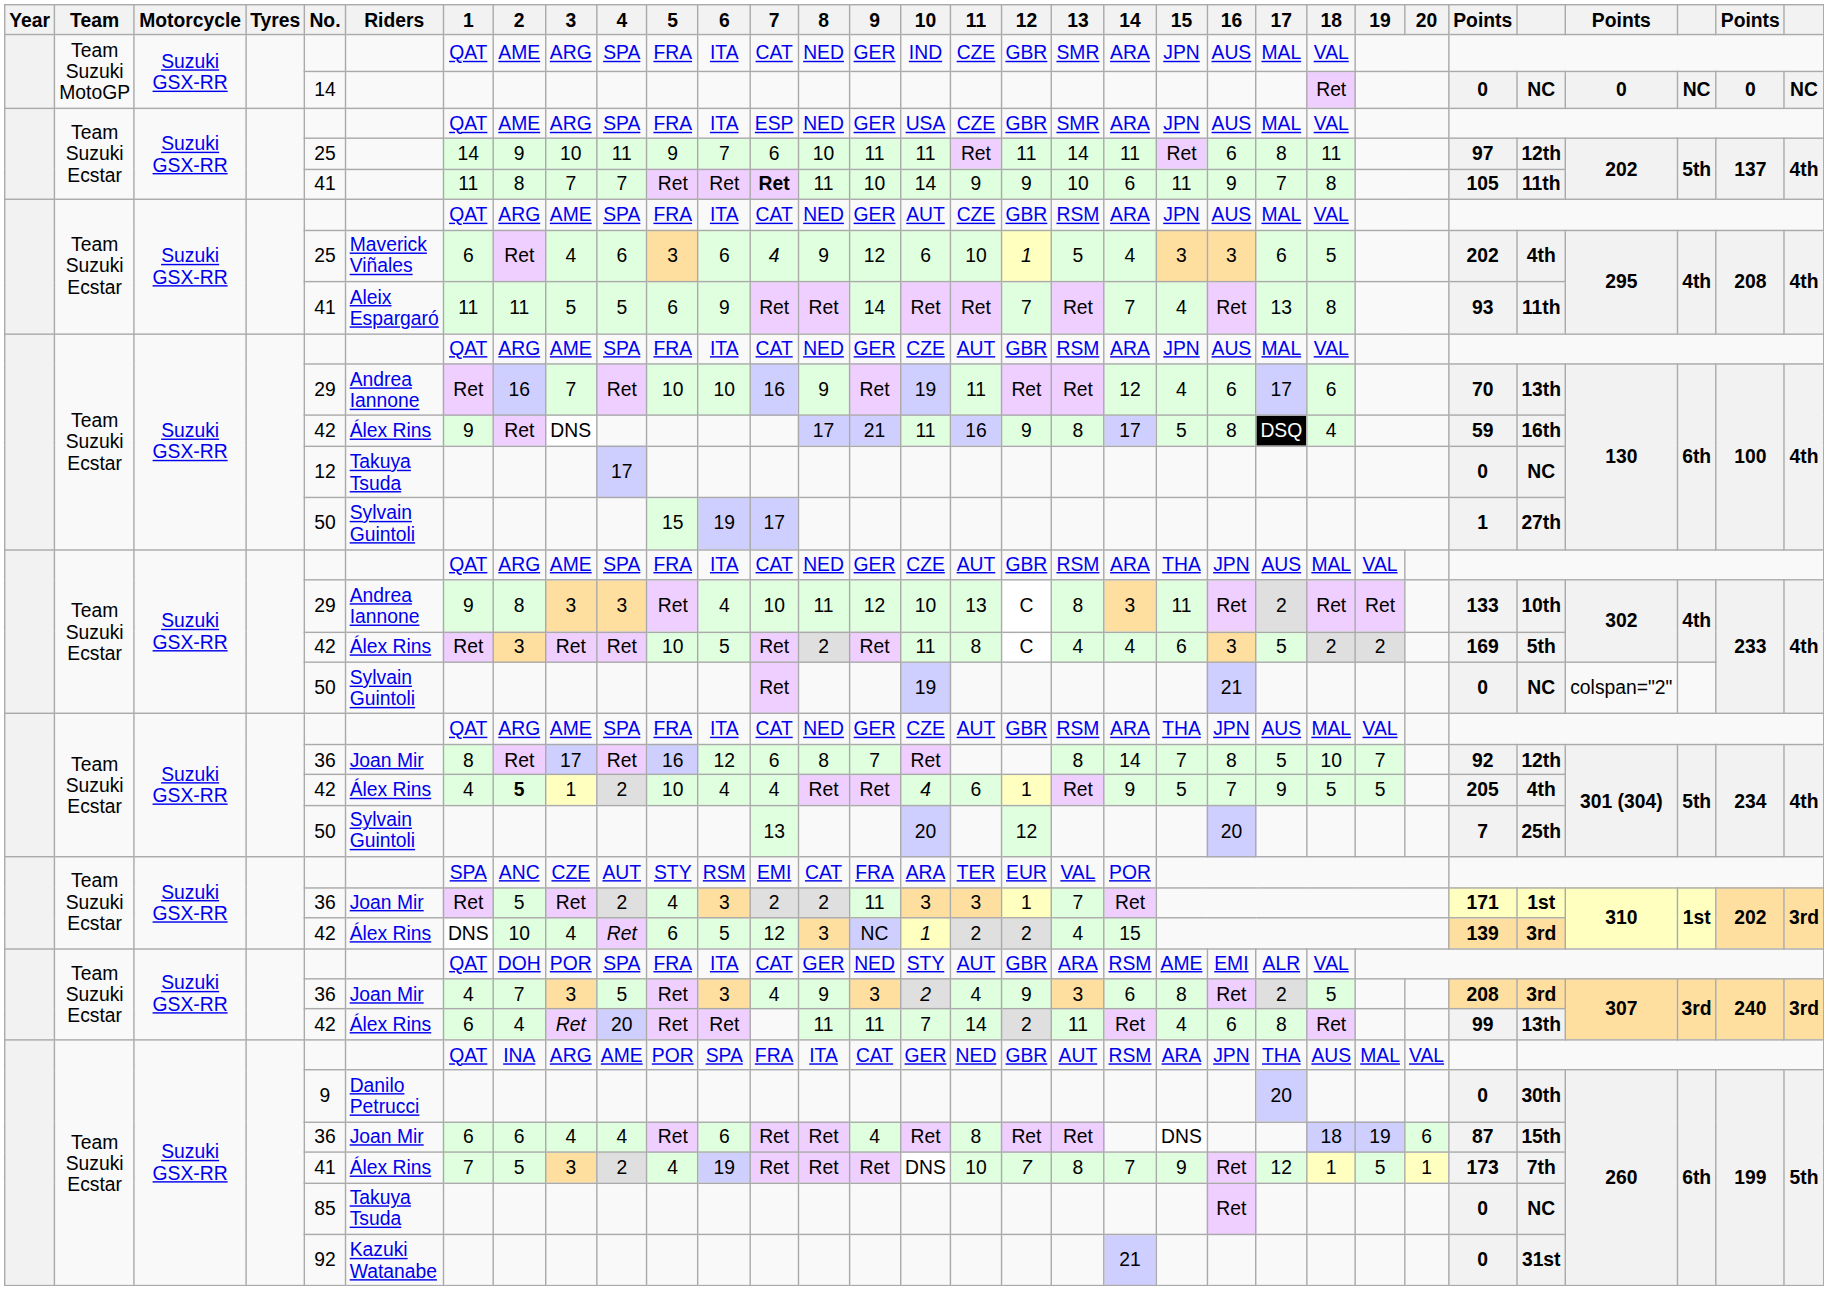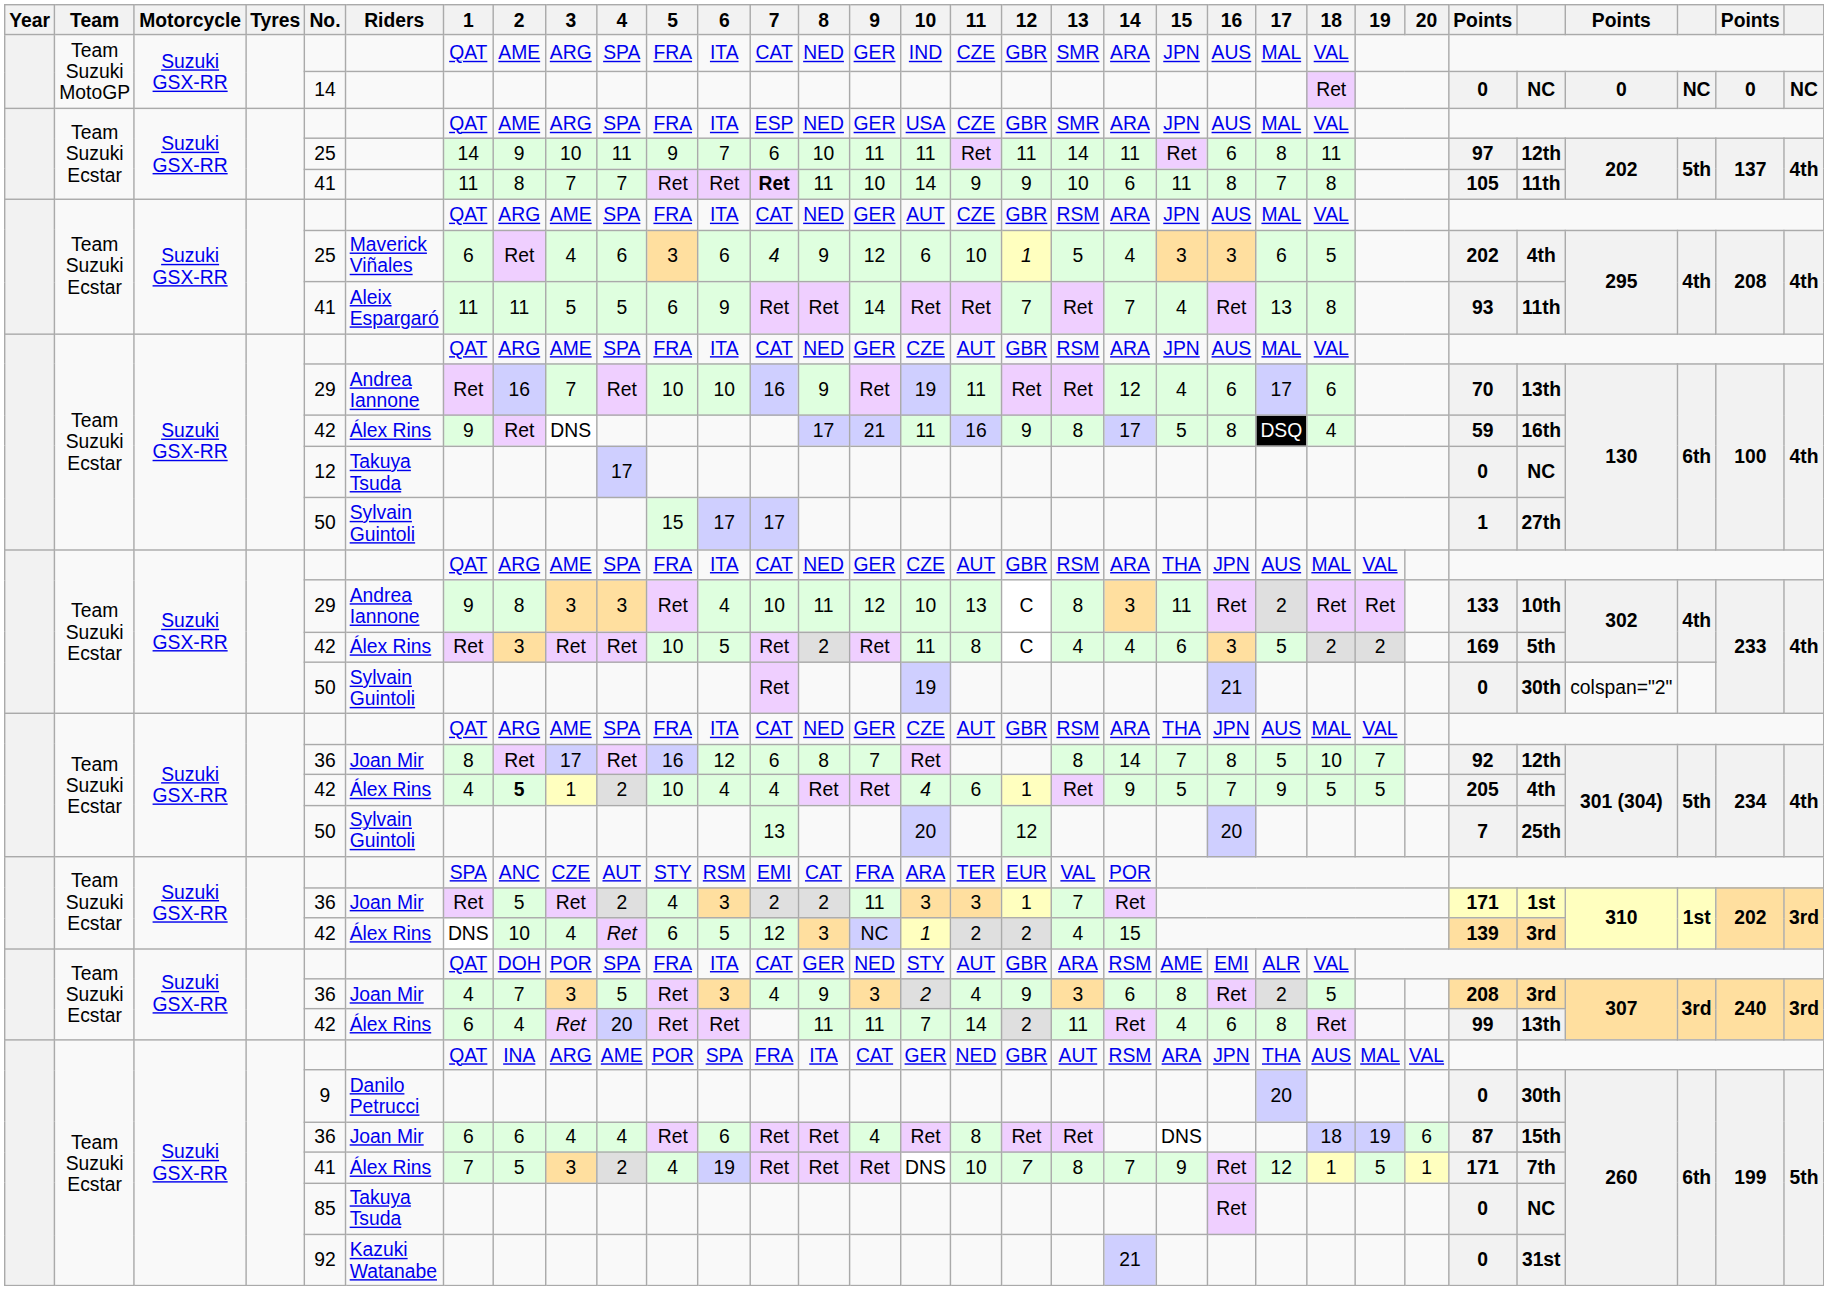(1231, 184) 9 -> (1231, 184) 8
(724, 523) 19 -> (724, 523) 17
(1541, 688) NC -> (1541, 688) 30th
(1483, 1167) 173 -> (1483, 1167) 171
